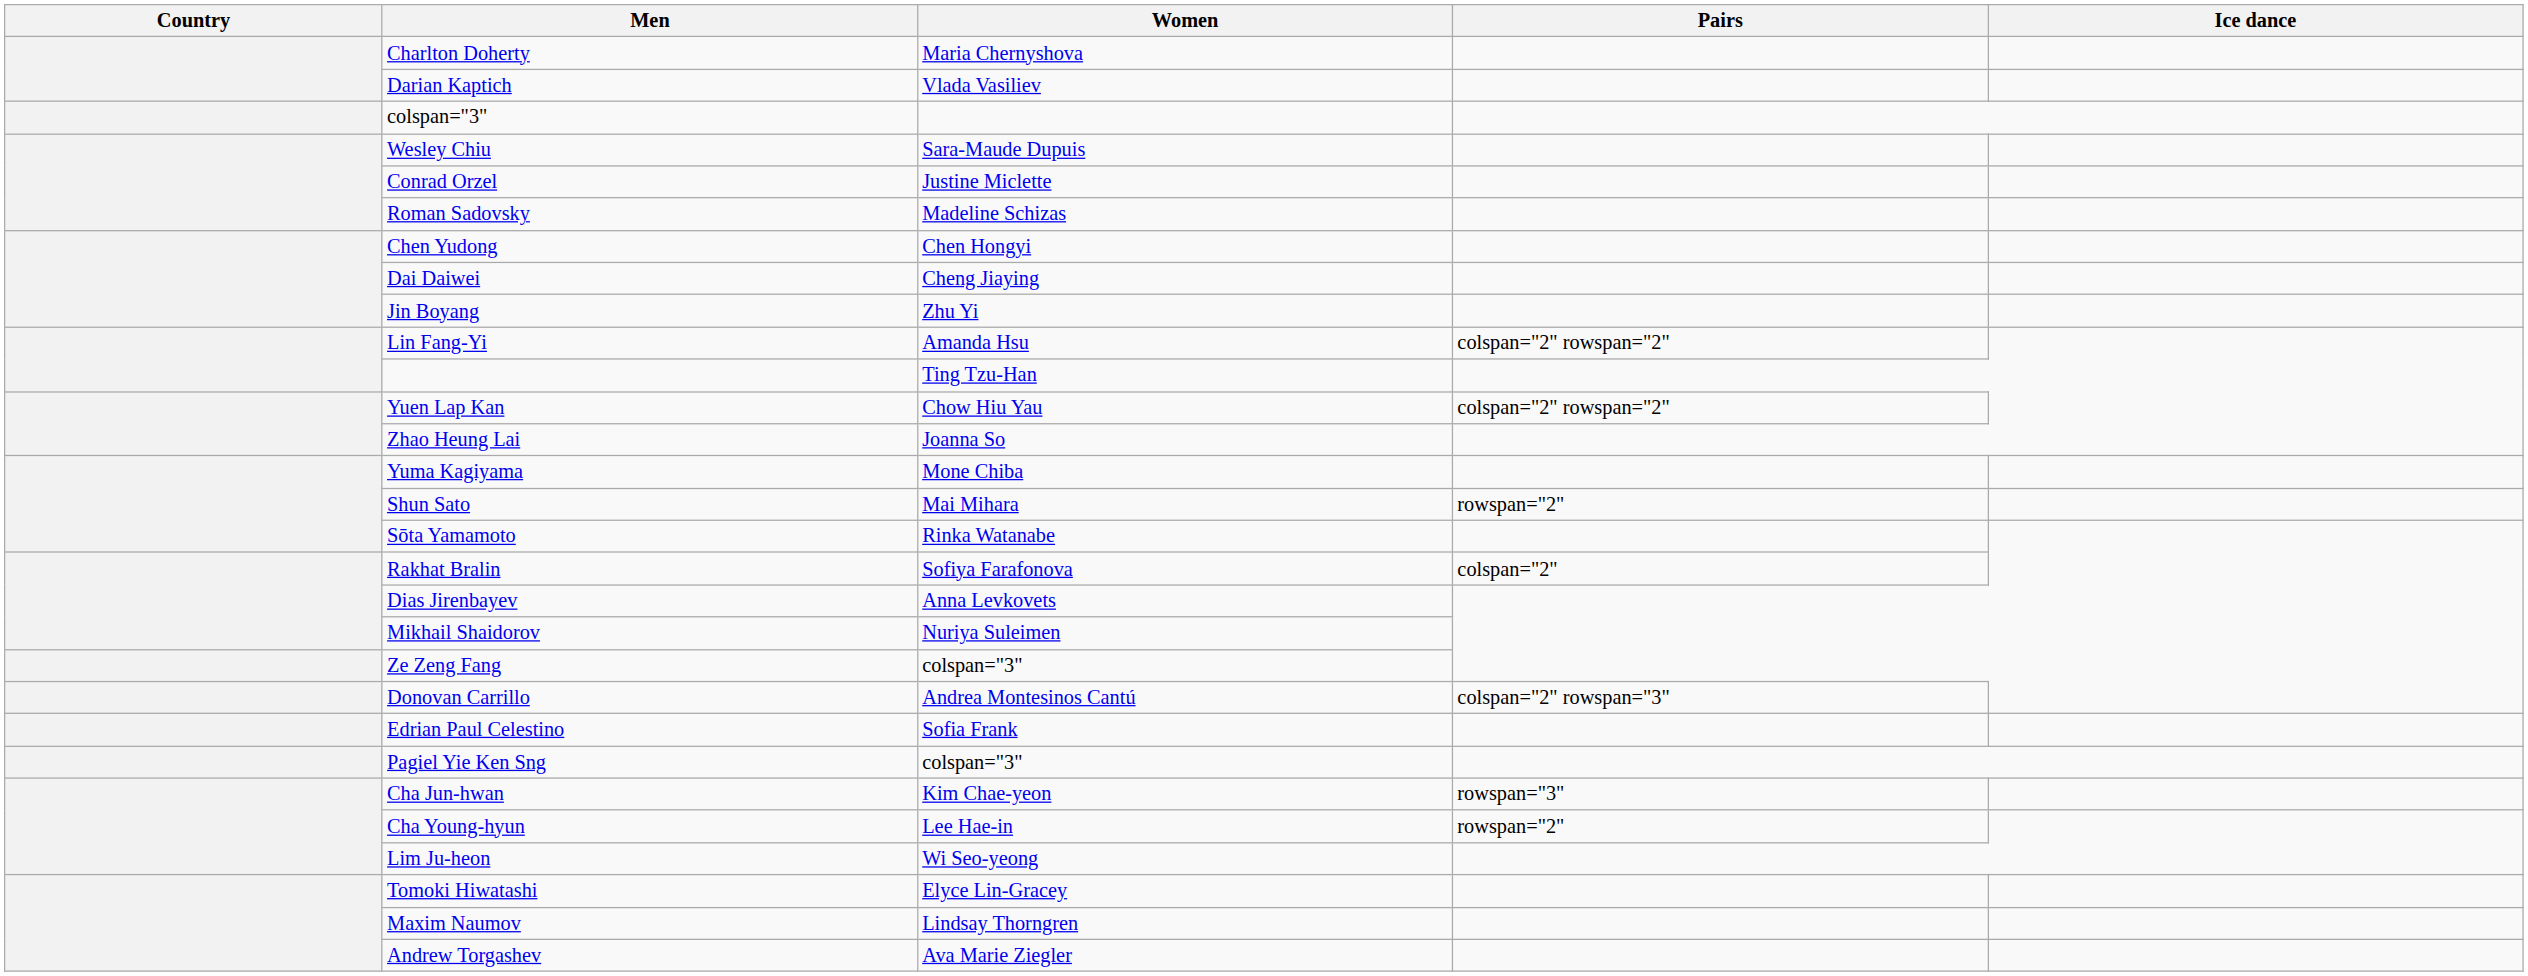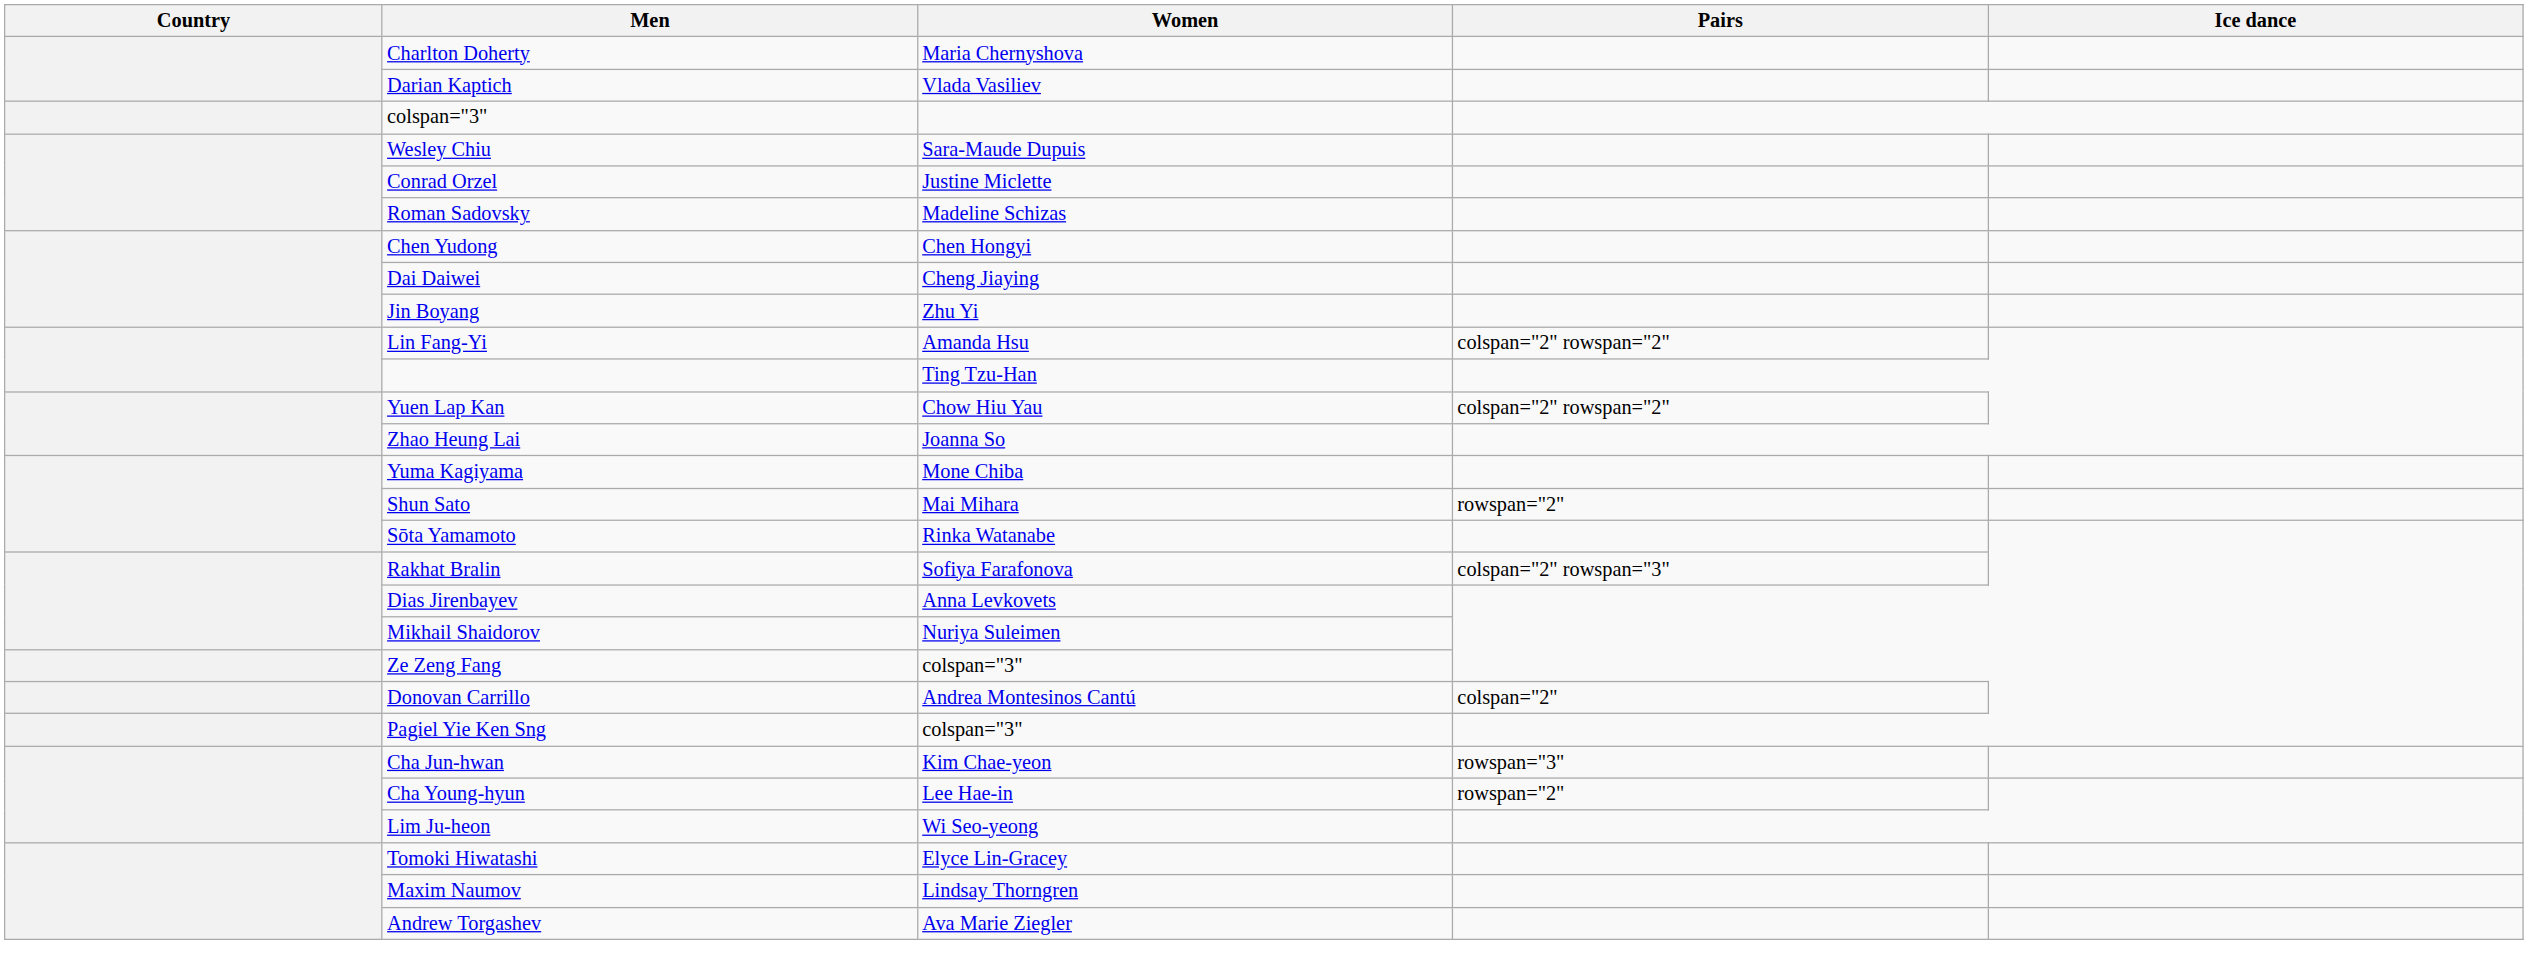(1508, 568) colspan="2" -> (1564, 568) colspan="2" rowspan="3"
(1564, 697) colspan="2" rowspan="3" -> (1508, 697) colspan="2"
- row: (476, 729)
